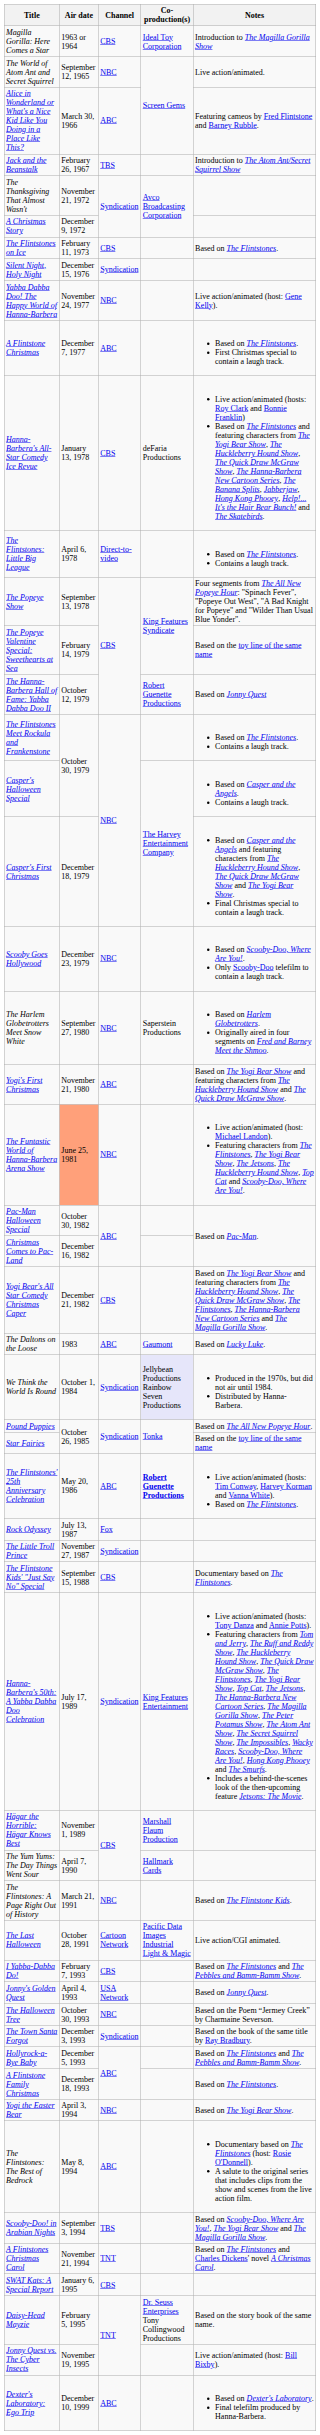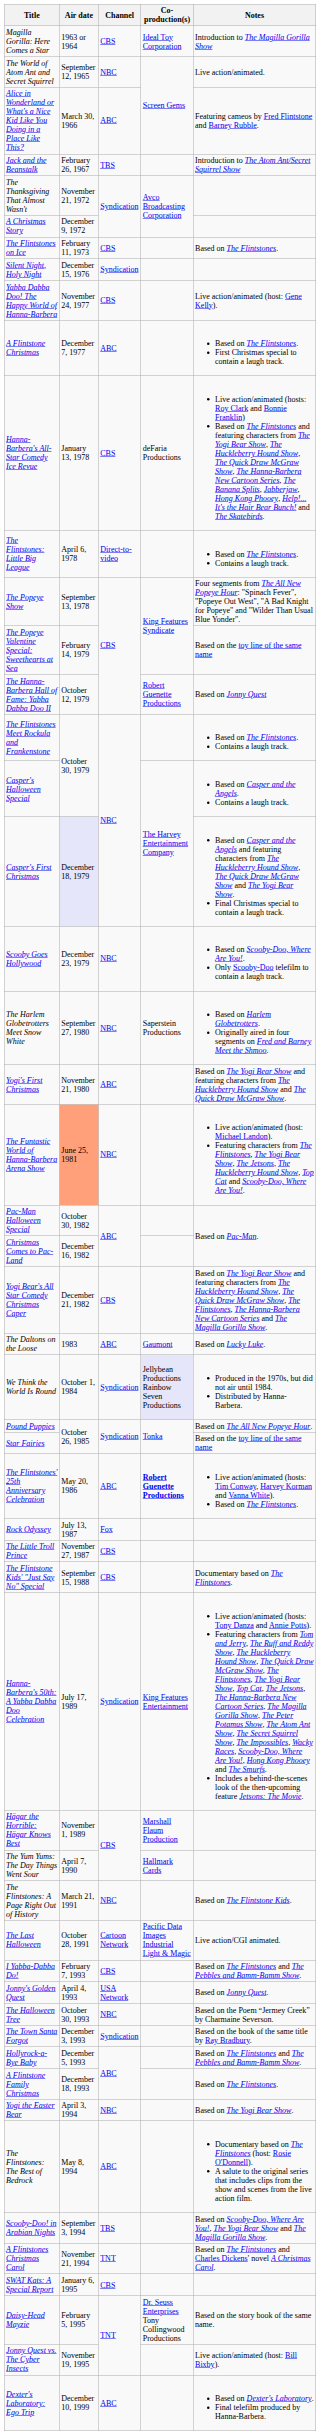(108, 300) NBC -> (108, 300) CBS
(78, 871) no background -> (78, 871) lavender background
(119, 1551) Syndication -> (108, 1551) CBS
